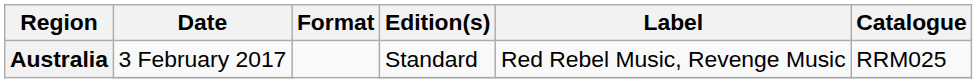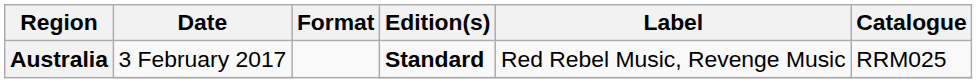(431, 58) normal -> (435, 58) bold
